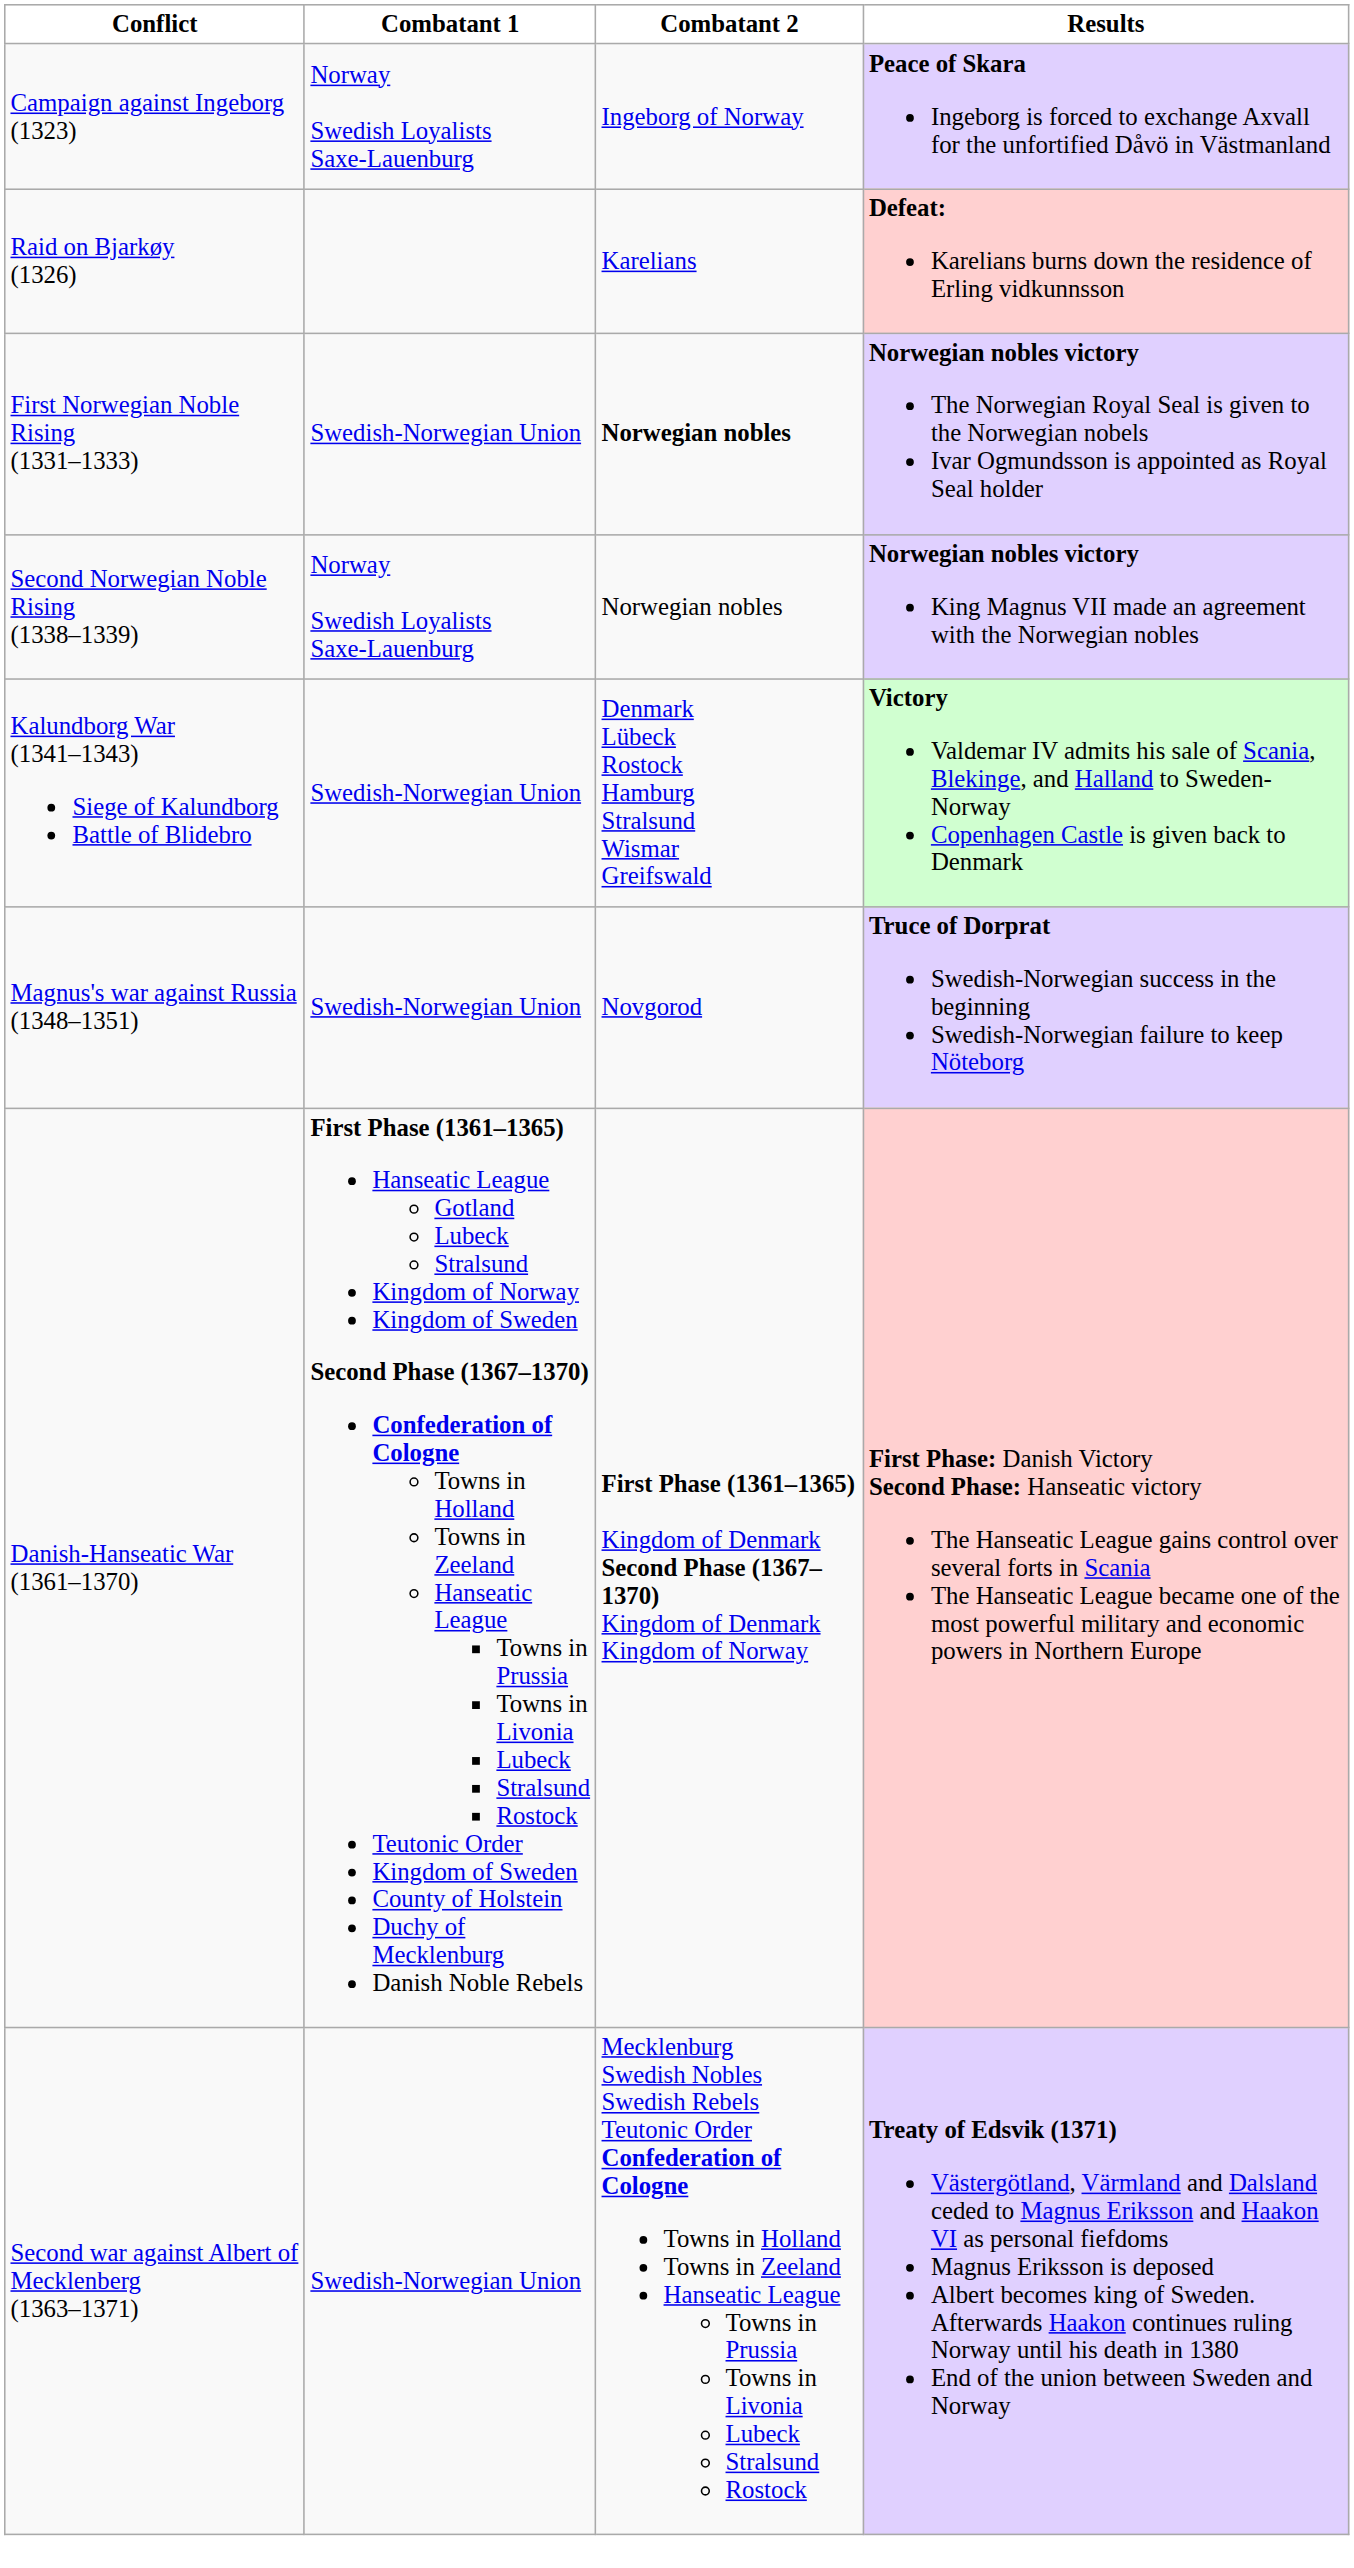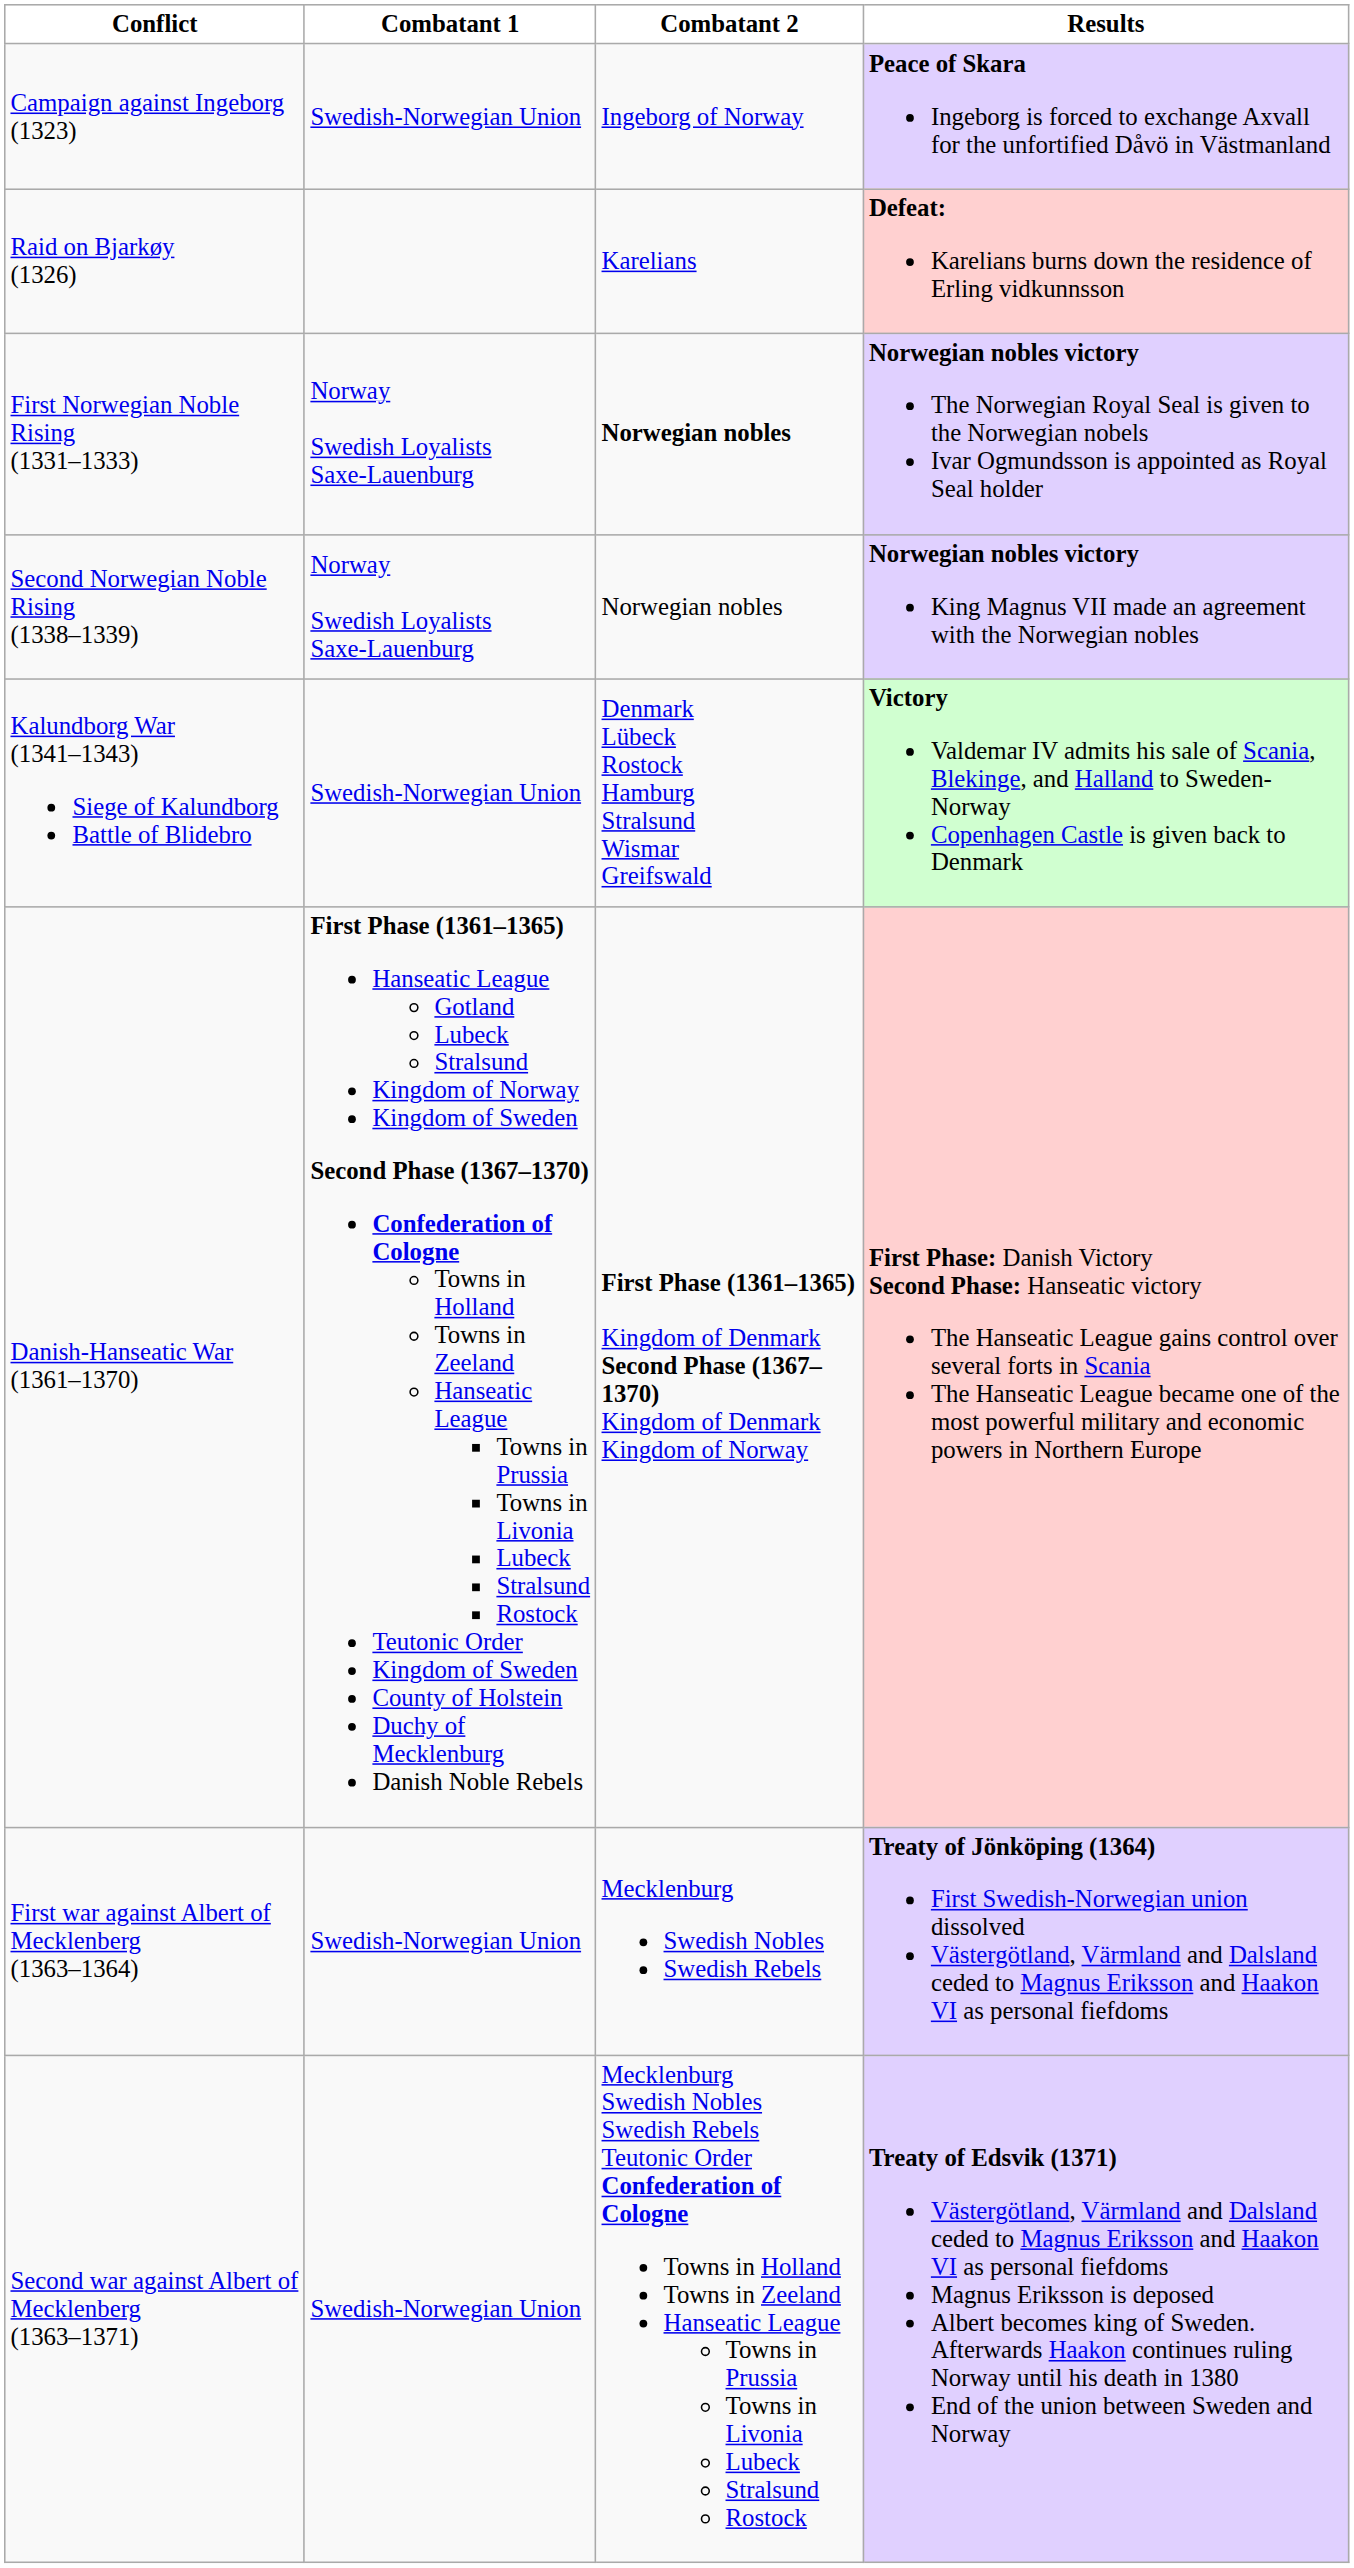(401, 116) Norway Swedish Loyalists Saxe-Lauenburg -> (446, 116) Swedish-Norwegian Union
(446, 433) Swedish-Norwegian Union -> (401, 433) Norway Swedish Loyalists Saxe-Lauenburg
- row: (154, 1007)
+ row: (141, 1940)
